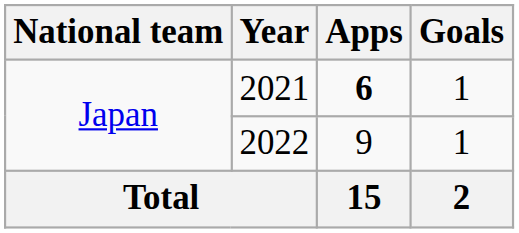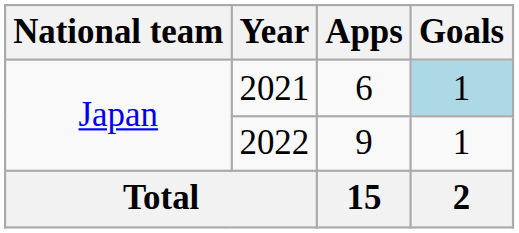(364, 87) bold -> (364, 87) normal
(462, 87) no background -> (462, 87) lightblue background
